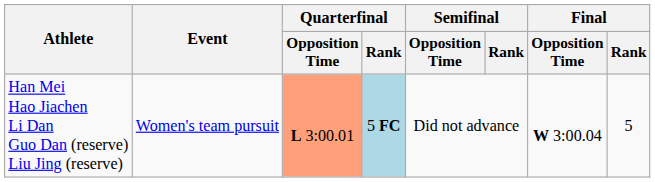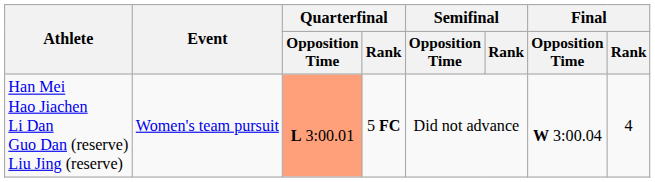(384, 125) lightblue background -> (384, 125) no background
(629, 125) 5 -> (629, 125) 4
